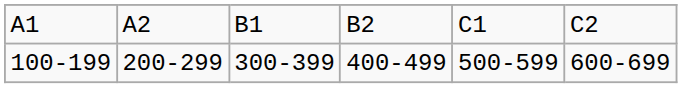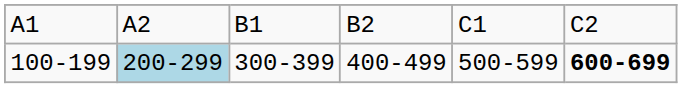(173, 63) no background -> (173, 63) lightblue background
(620, 63) normal -> (620, 63) bold
